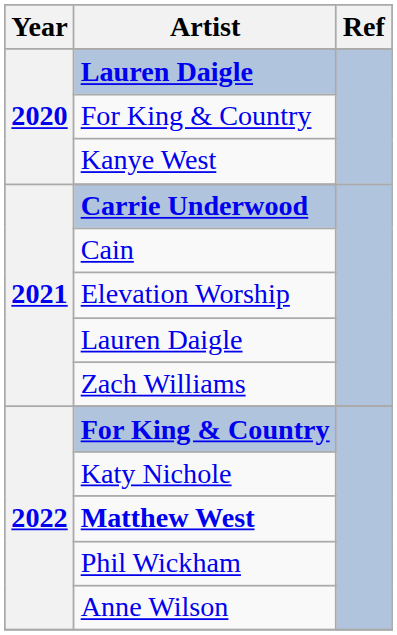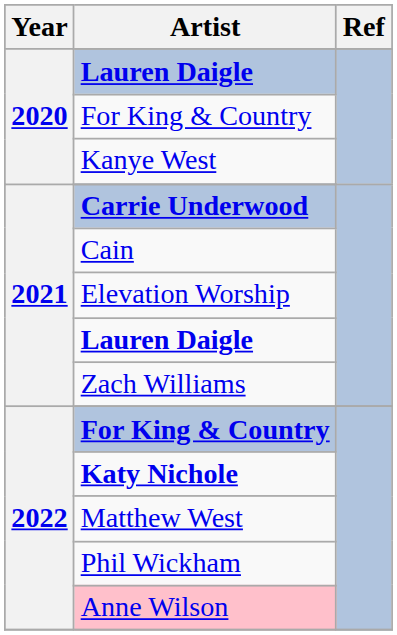(162, 339) normal -> (167, 339) bold
(156, 473) normal -> (159, 473) bold
(168, 518) bold -> (162, 518) normal
(155, 607) no background -> (155, 607) pink background
